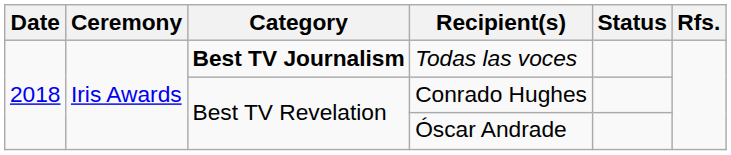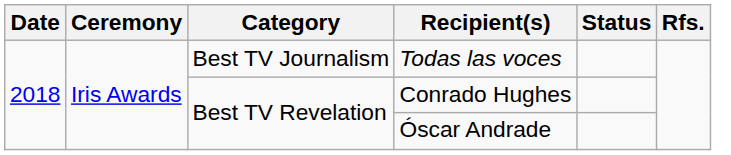(299, 58) bold -> (291, 58) normal
